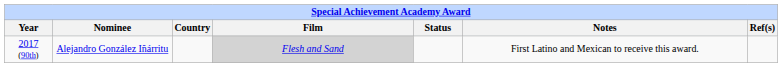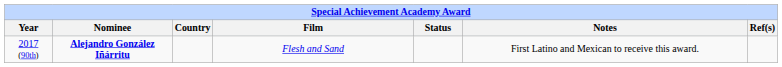(112, 49) normal -> (112, 49) bold
(313, 49) lightgrey background -> (313, 49) no background
